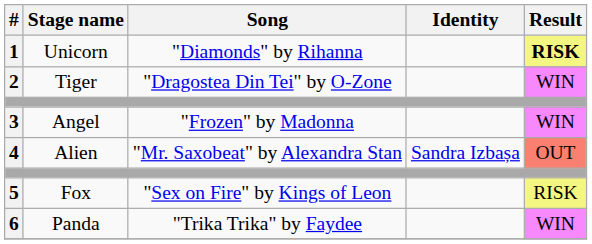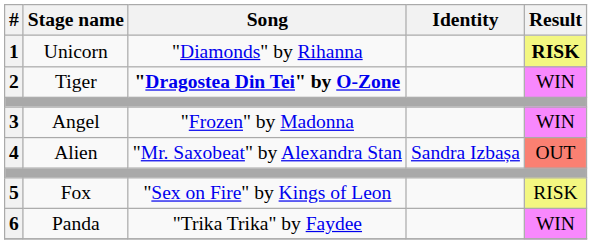(267, 81) normal -> (267, 81) bold
